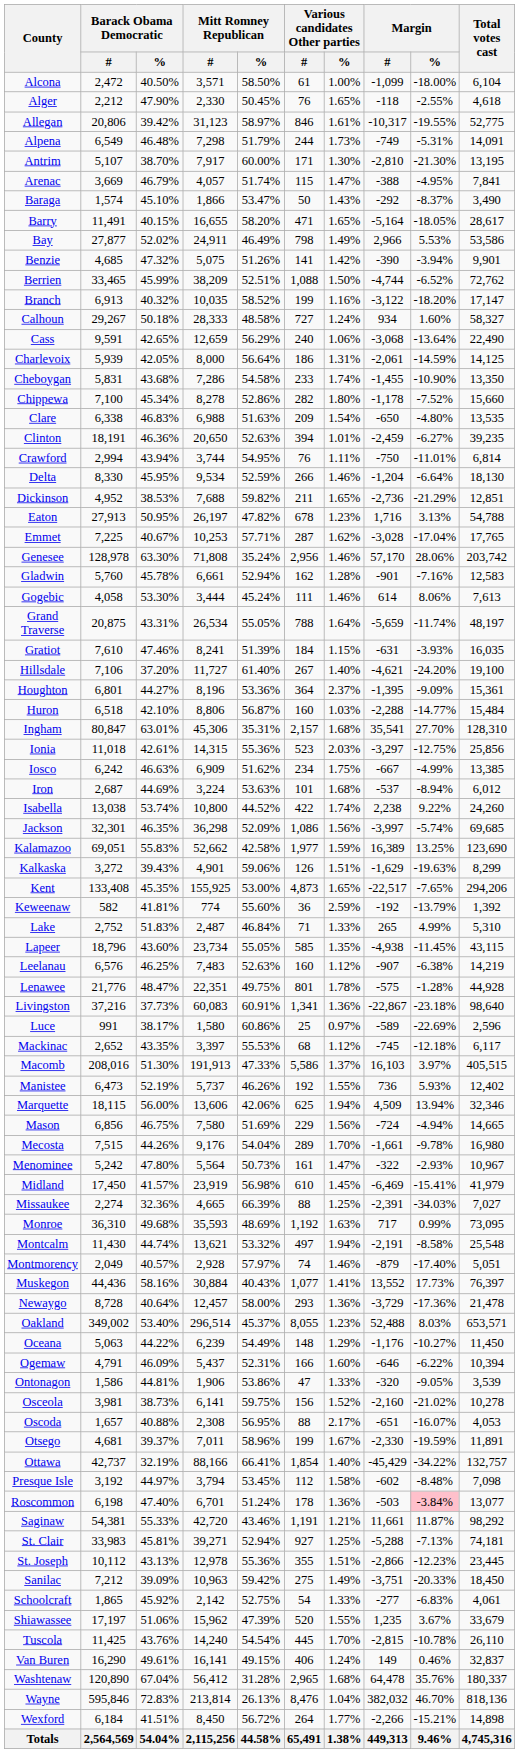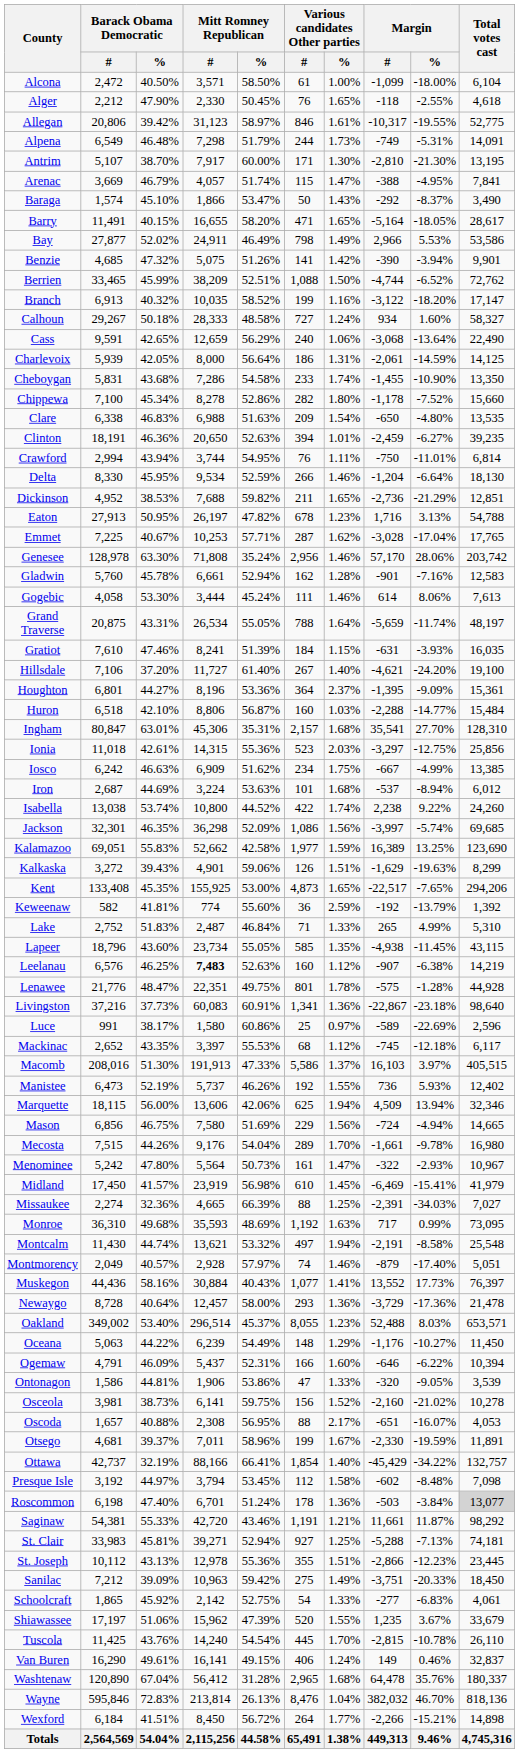(210, 966) normal -> (210, 966) bold
(435, 1501) pink background -> (435, 1501) no background
(487, 1501) no background -> (487, 1501) lightgrey background
